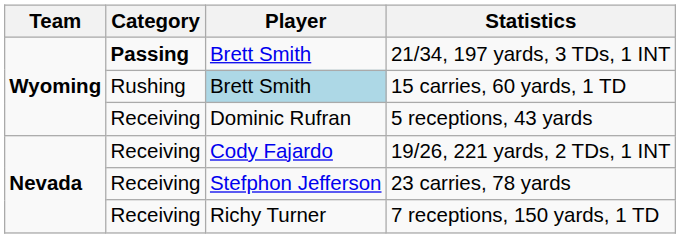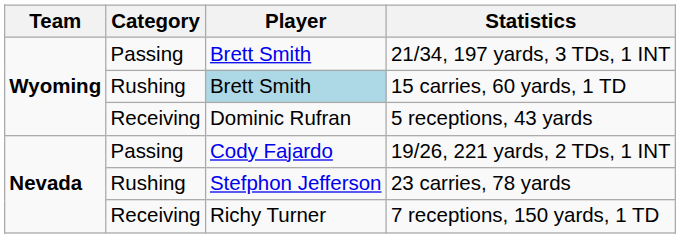(150, 53) bold -> (147, 53) normal
(156, 151) Receiving -> (147, 151) Passing
(156, 183) Receiving -> (148, 183) Rushing
